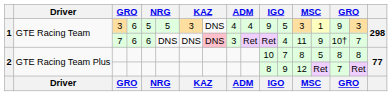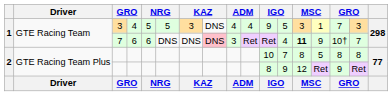(134, 25) 6 -> (134, 25) 4
(339, 25) 9 -> (340, 25) 7
(302, 40) normal -> (302, 40) bold
(339, 69) 7 -> (340, 69) 9
